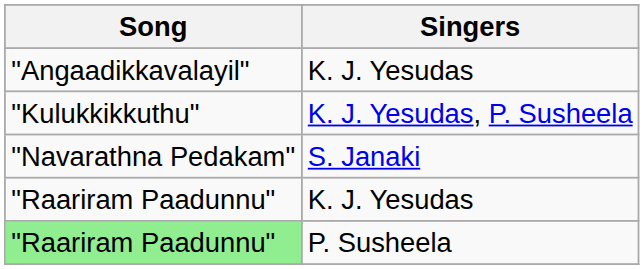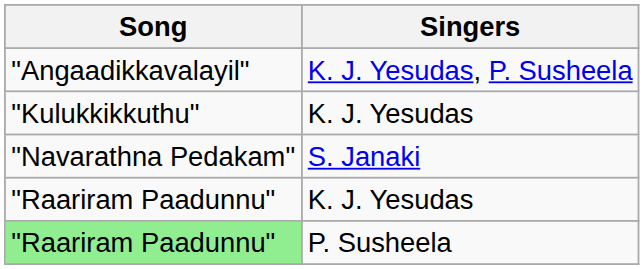(391, 70) K. J. Yesudas -> (470, 70) K. J. Yesudas, P. Susheela
(470, 113) K. J. Yesudas, P. Susheela -> (391, 113) K. J. Yesudas
